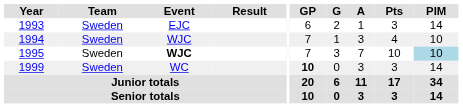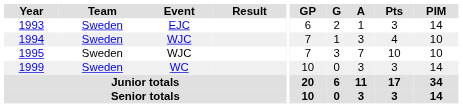(179, 53) bold -> (179, 53) normal
(436, 53) lightblue background -> (436, 53) no background
(308, 68) bold -> (308, 68) normal
